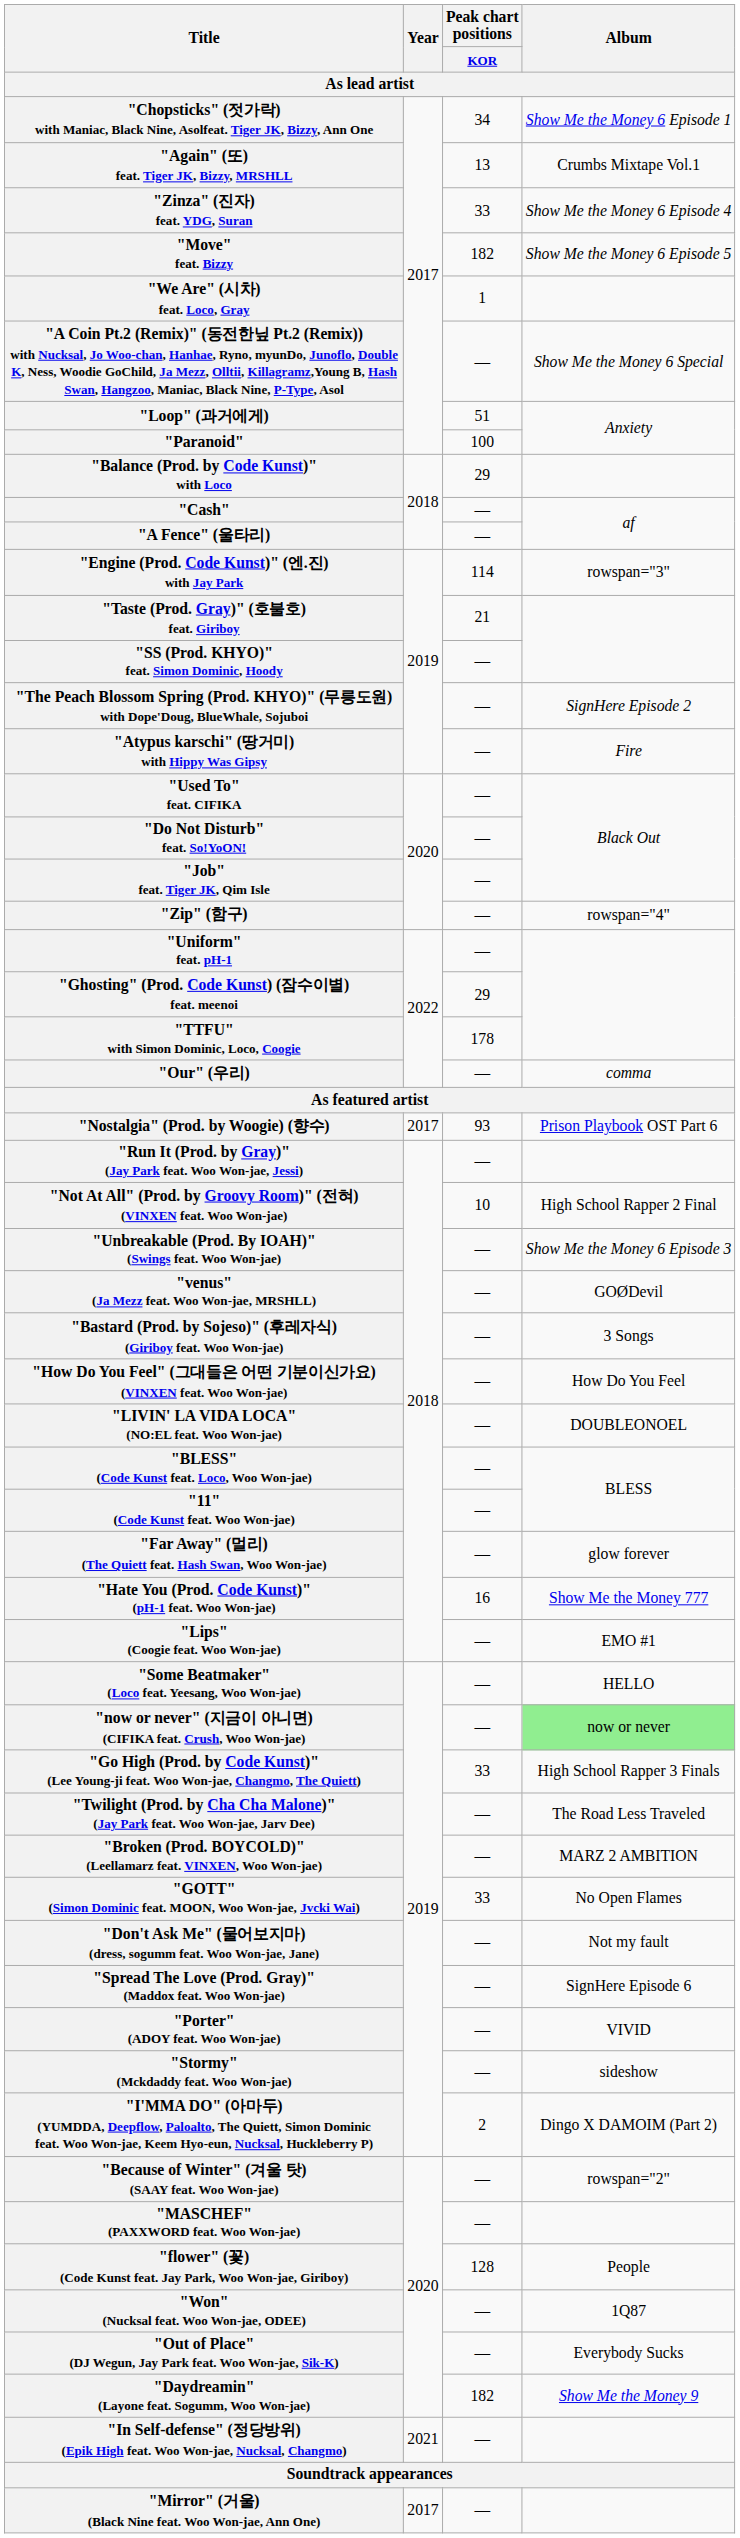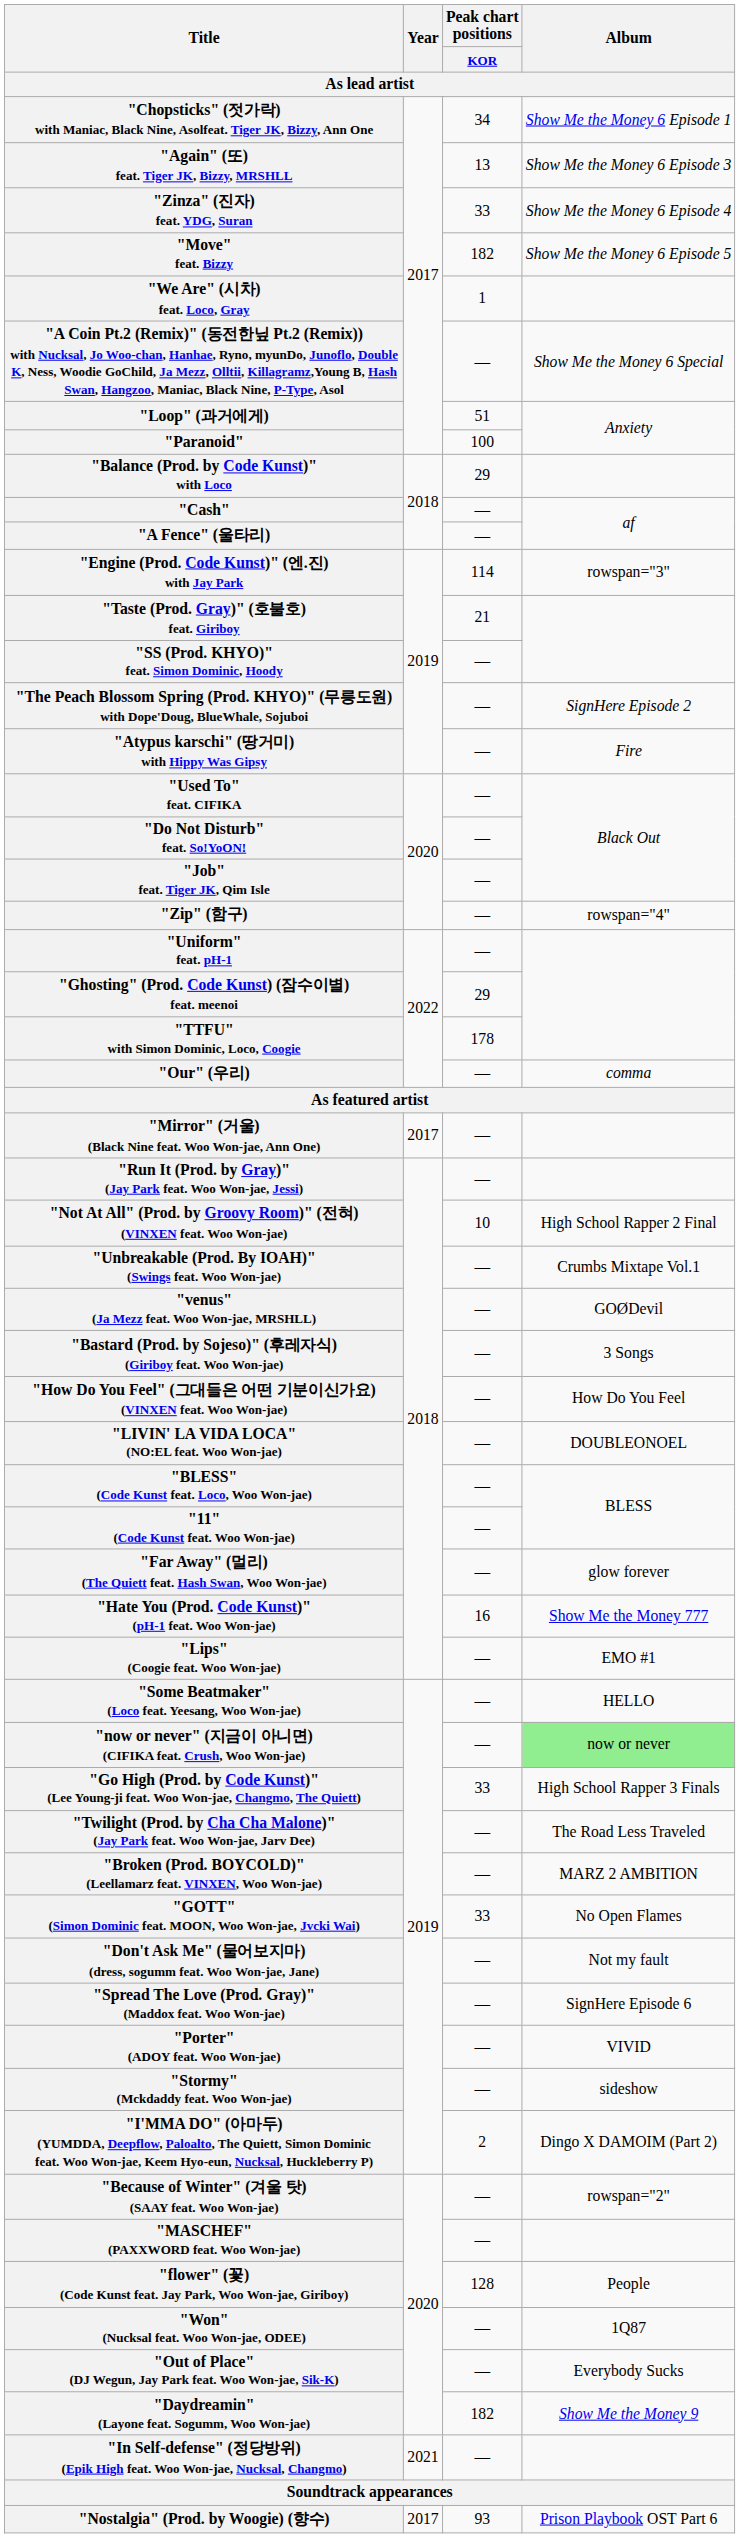(629, 164) Crumbs Mixtape Vol.1 -> (629, 164) Show Me the Money 6 Episode 3
rows swapped: (204, 2510) <-> (204, 1125)
(629, 1249) Show Me the Money 6 Episode 3 -> (629, 1267) Crumbs Mixtape Vol.1
